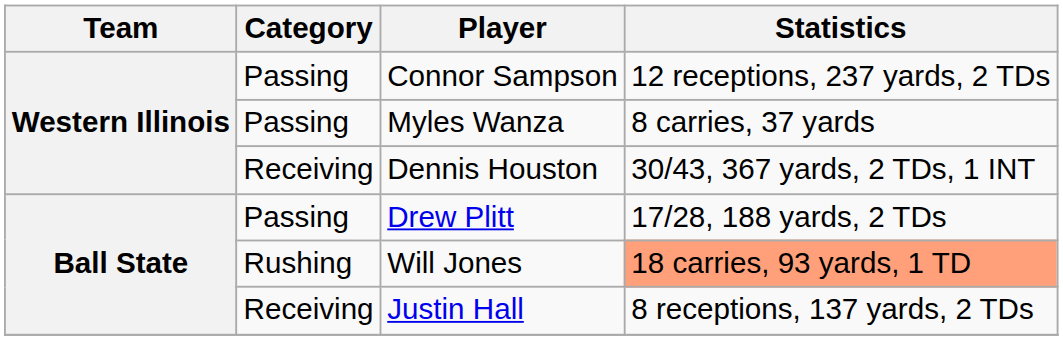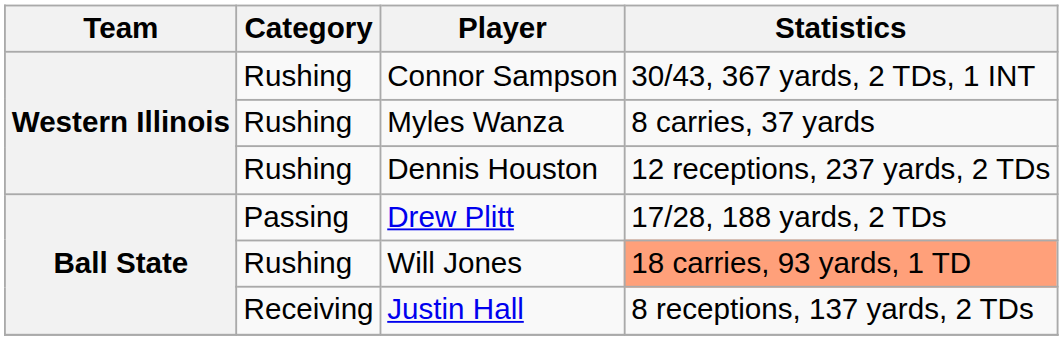(296, 75) Passing -> (298, 75) Rushing
(841, 75) 12 receptions, 237 yards, 2 TDs -> (833, 75) 30/43, 367 yards, 2 TDs, 1 INT
(296, 122) Passing -> (298, 122) Rushing
(309, 169) Receiving -> (298, 169) Rushing
(833, 169) 30/43, 367 yards, 2 TDs, 1 INT -> (841, 169) 12 receptions, 237 yards, 2 TDs
